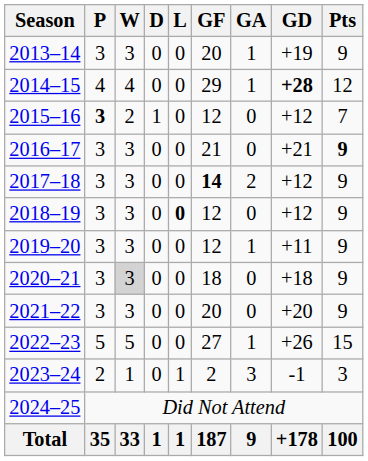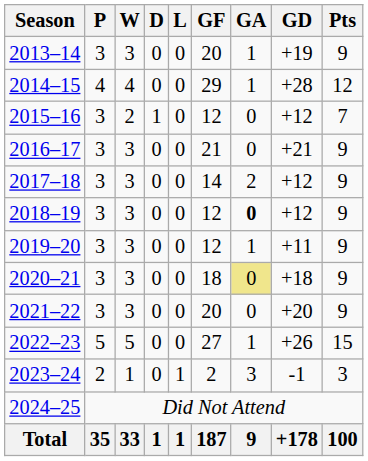(297, 85) bold -> (297, 85) normal
(100, 117) bold -> (100, 117) normal
(343, 149) bold -> (343, 149) normal
(211, 181) bold -> (211, 181) normal
(180, 213) bold -> (180, 213) normal
(251, 213) normal -> (251, 213) bold
(130, 278) lightgrey background -> (130, 278) no background
(251, 278) no background -> (251, 278) khaki background
